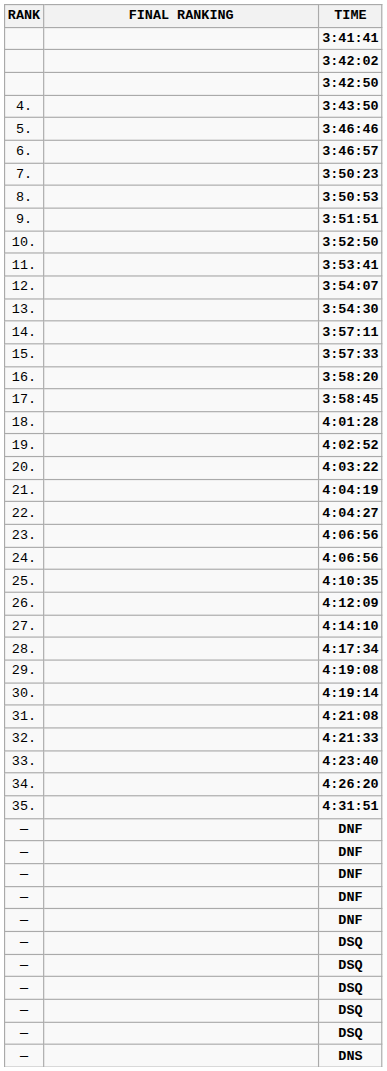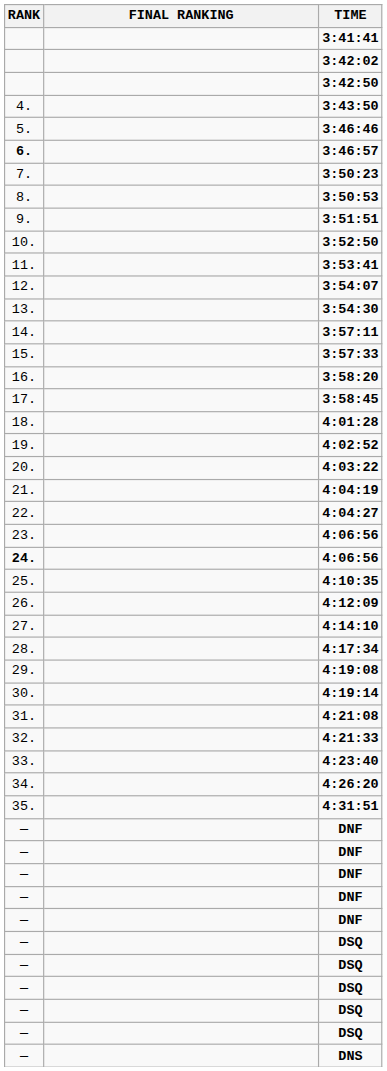(24, 151) normal -> (24, 151) bold
(24, 558) normal -> (24, 558) bold
